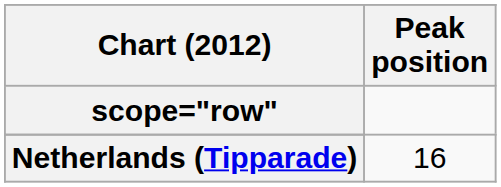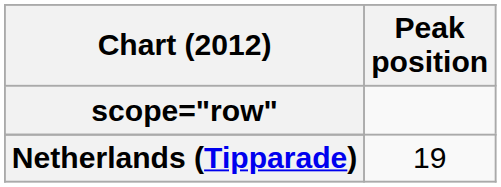(430, 157) 16 -> (430, 157) 19
